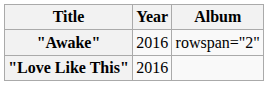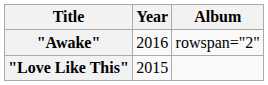(152, 67) 2016 -> (152, 67) 2015
